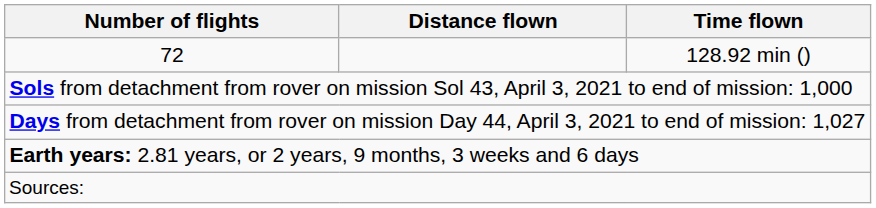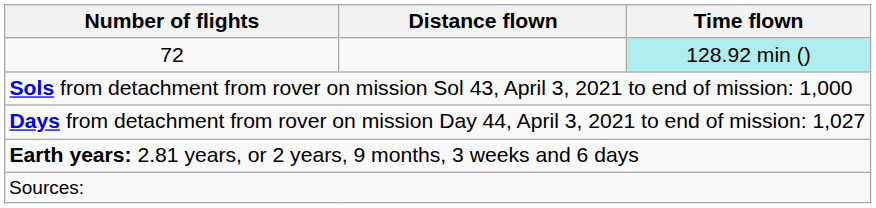(749, 54) no background -> (749, 54) paleturquoise background
